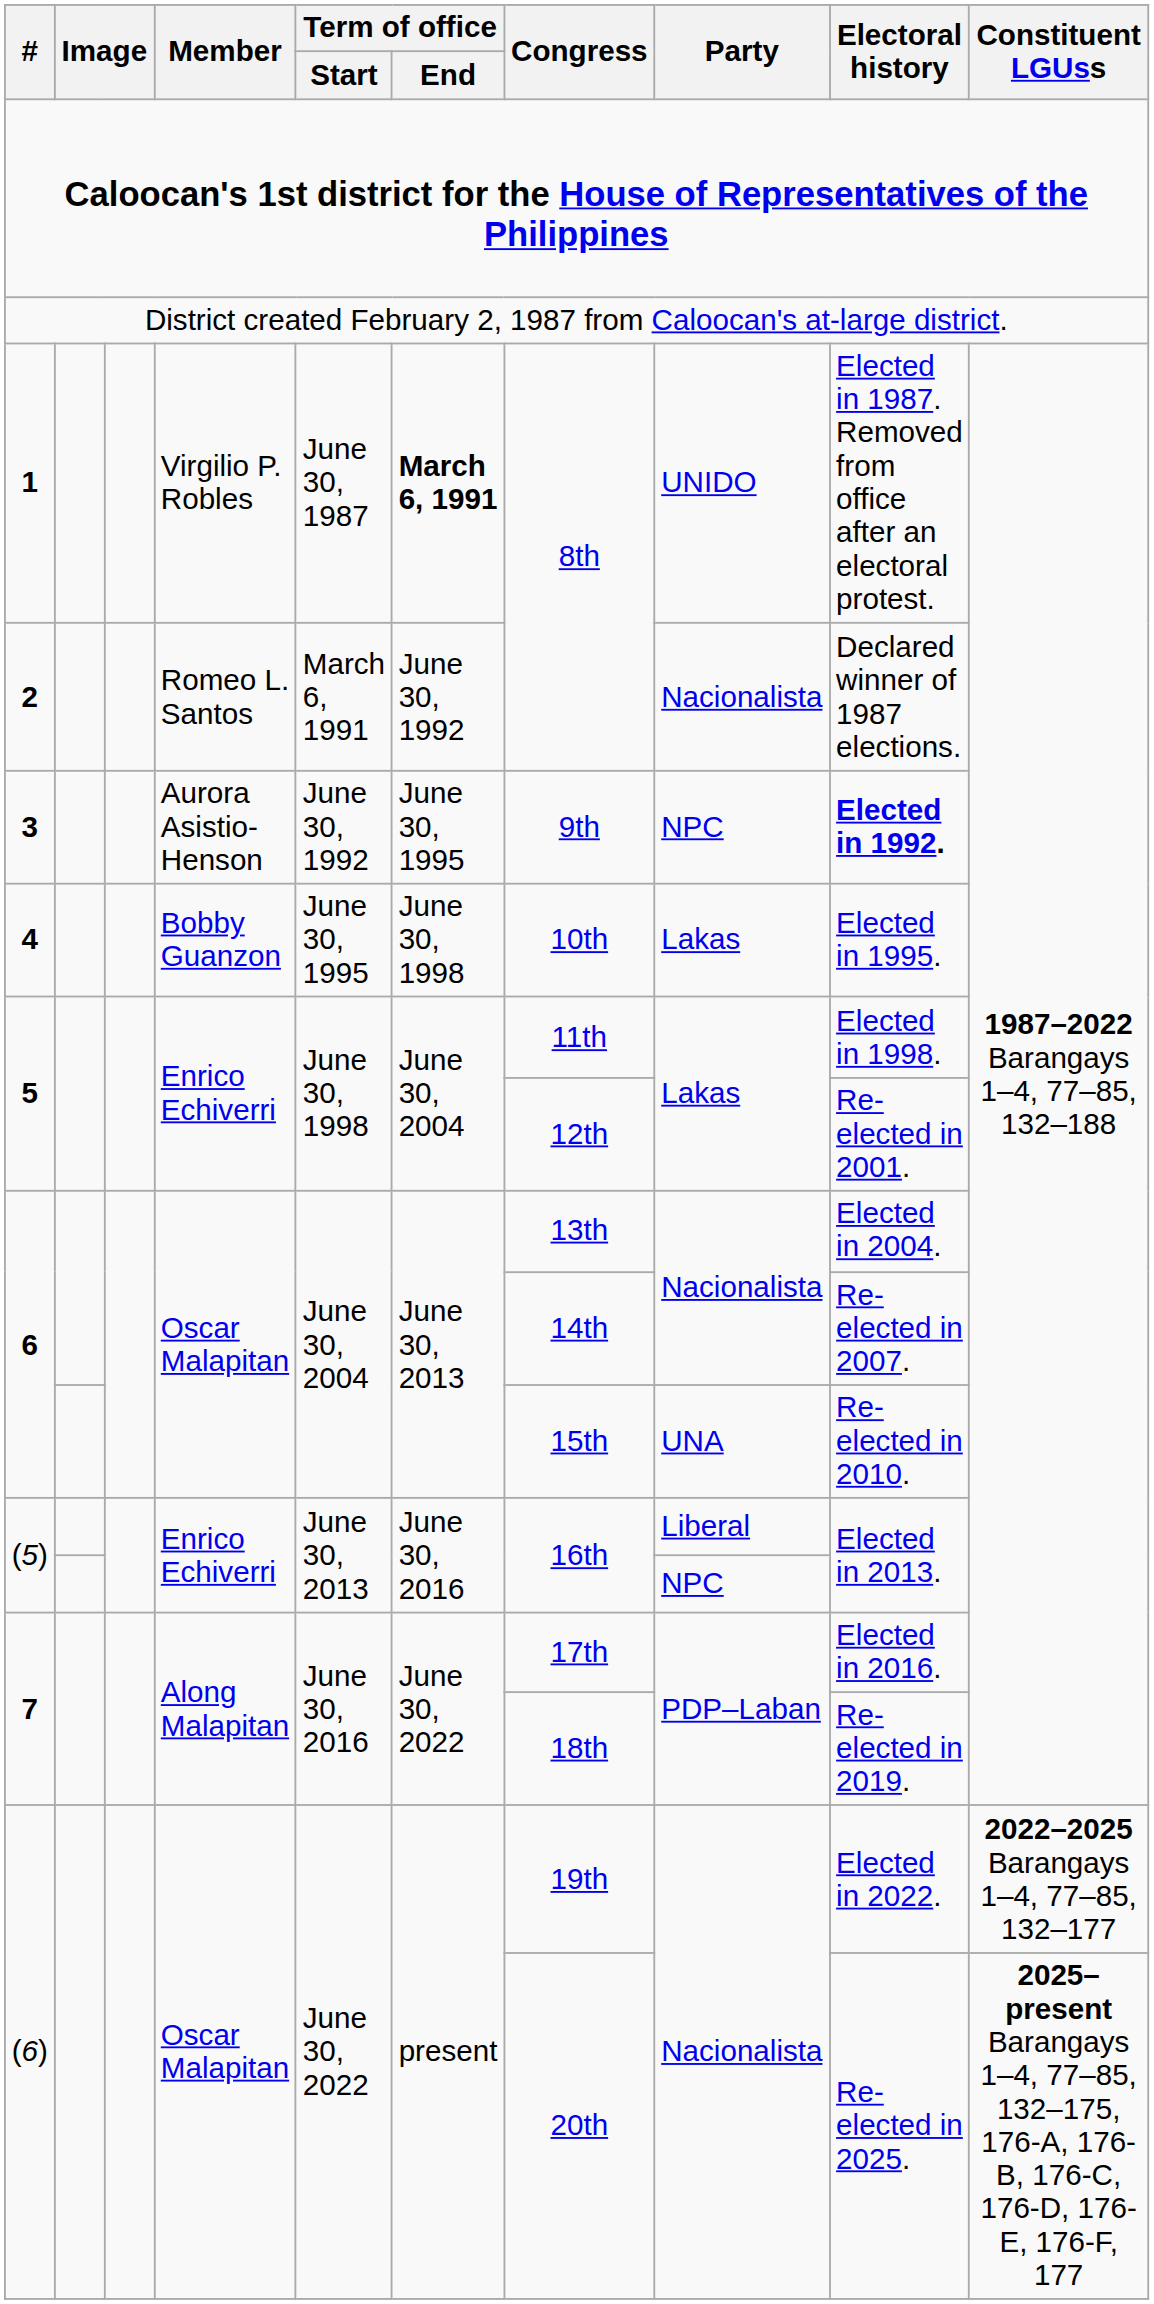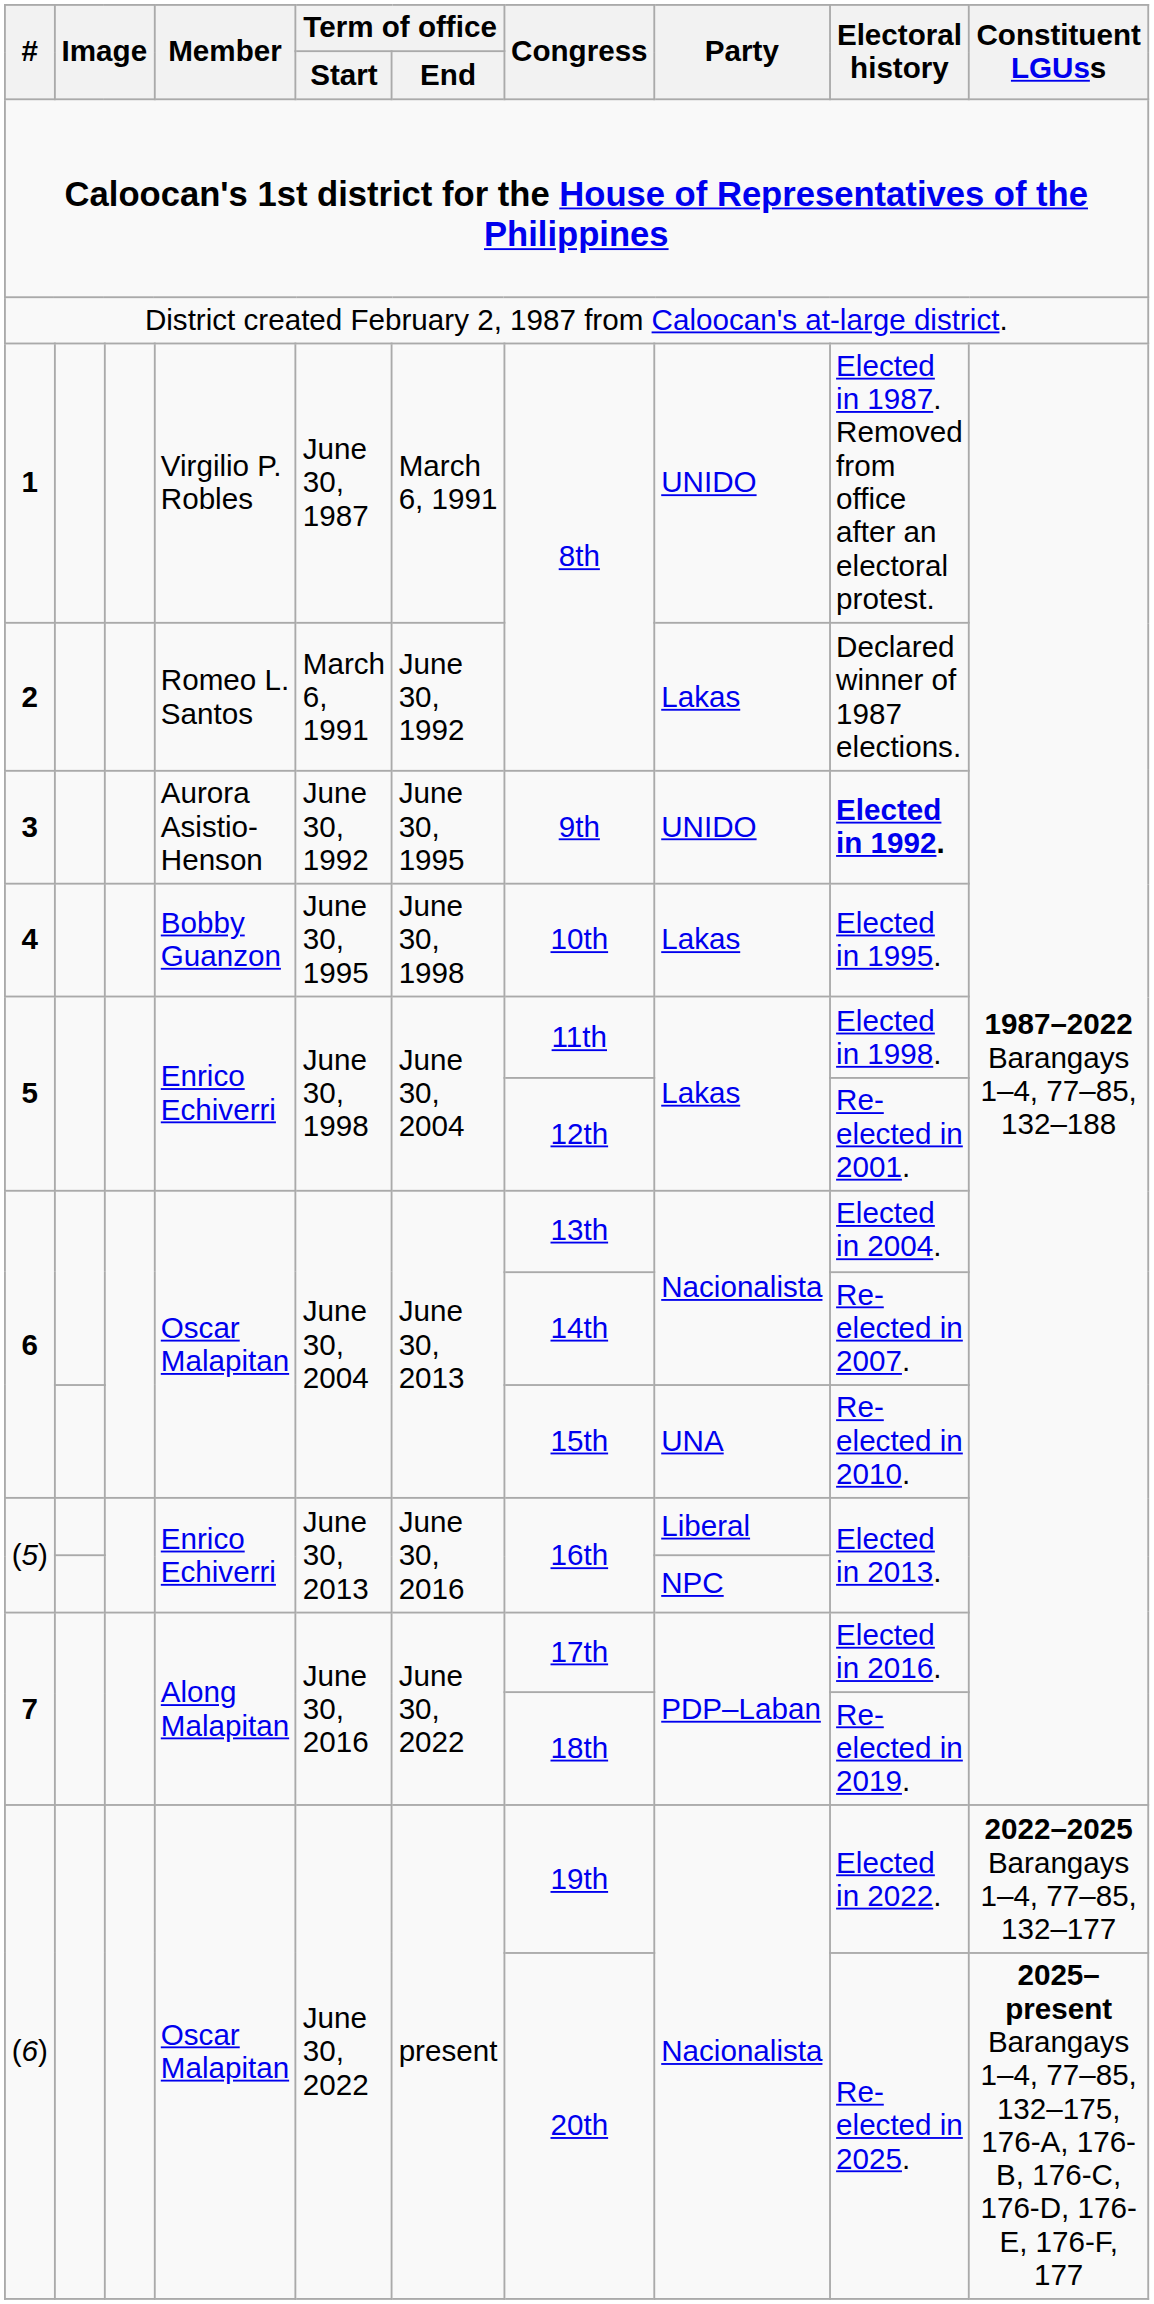(448, 482) bold -> (448, 482) normal
(742, 696) Nacionalista -> (701, 696) Lakas
(692, 826) NPC -> (709, 826) UNIDO
